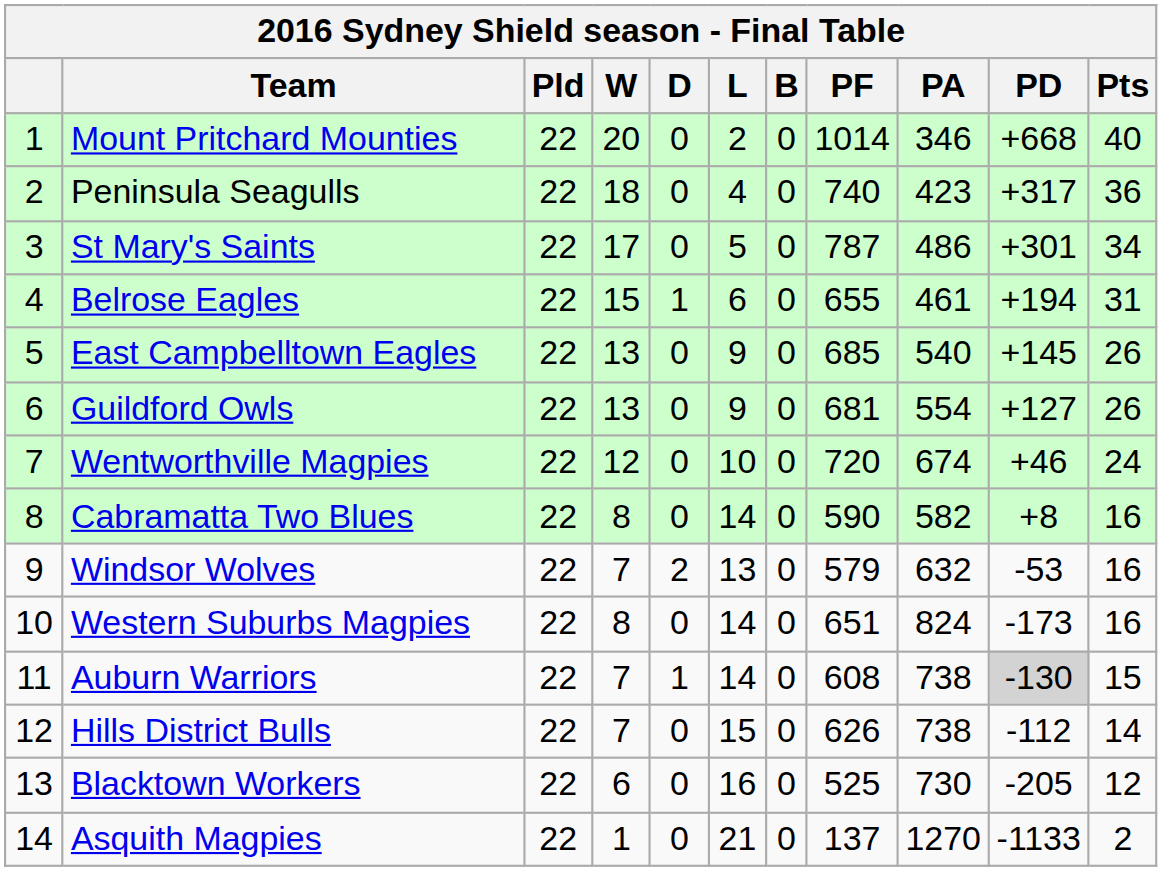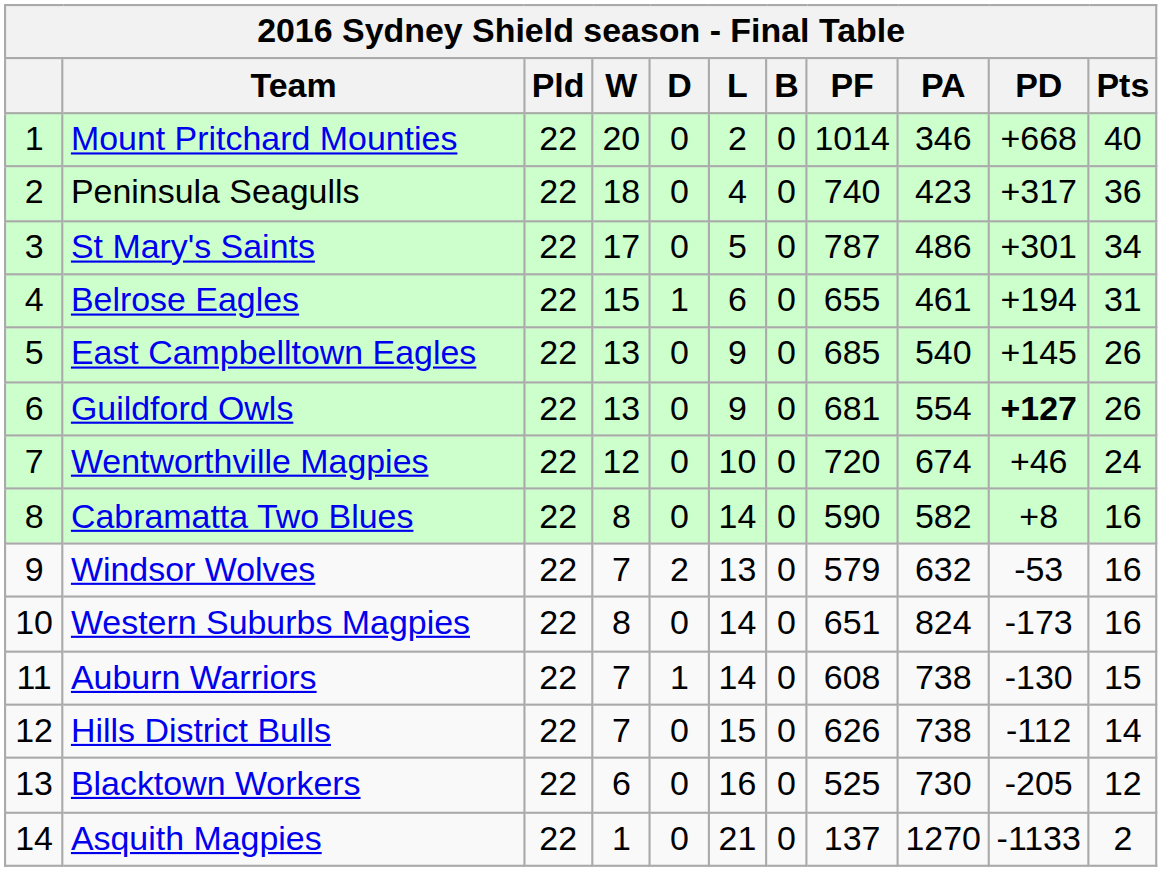(1039, 407) normal -> (1039, 407) bold
(1039, 676) lightgrey background -> (1039, 676) no background
